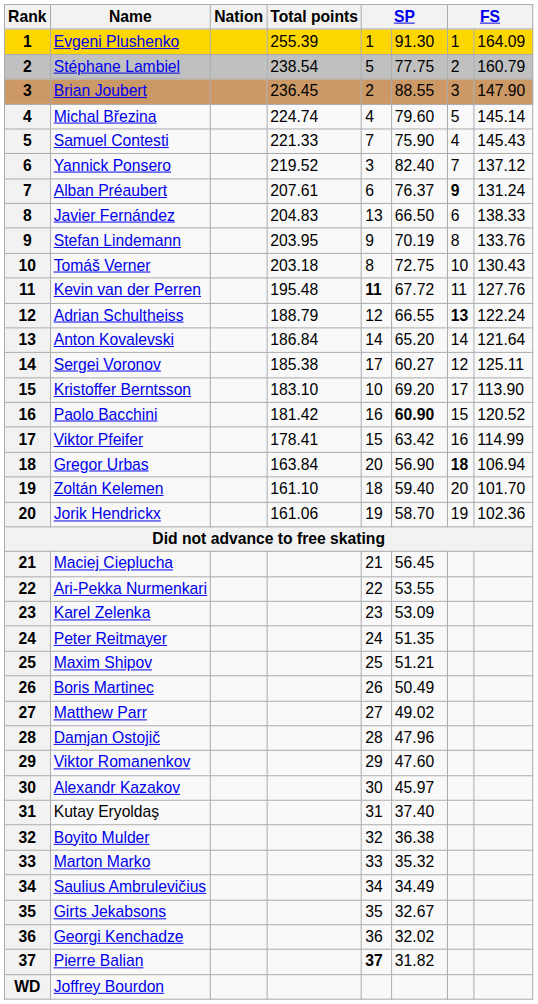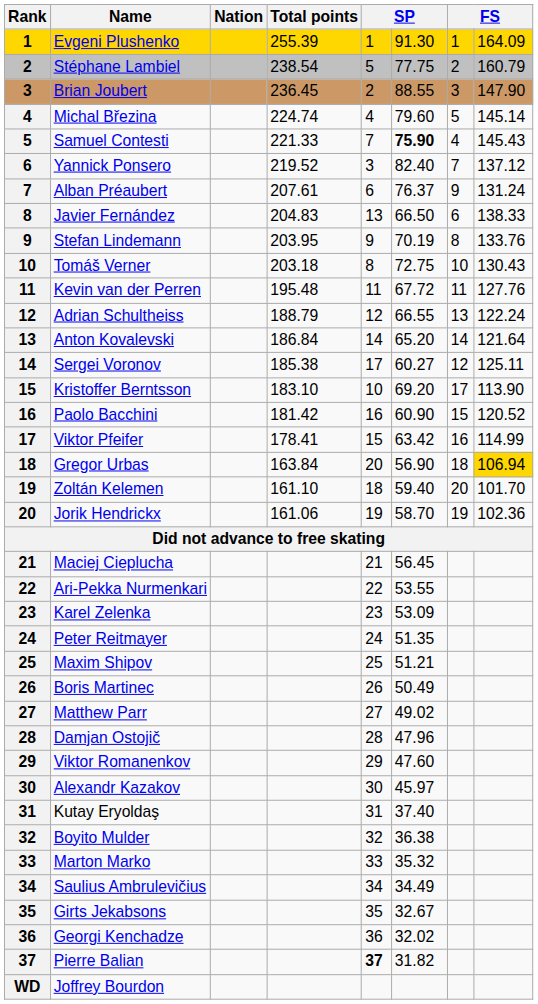(414, 141) normal -> (414, 141) bold
(455, 191) bold -> (455, 191) normal
(373, 290) bold -> (373, 290) normal
(460, 315) bold -> (460, 315) normal
(414, 414) bold -> (414, 414) normal
(460, 464) bold -> (460, 464) normal
(501, 464) no background -> (501, 464) gold background
